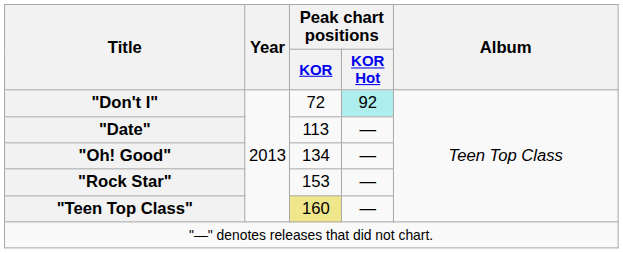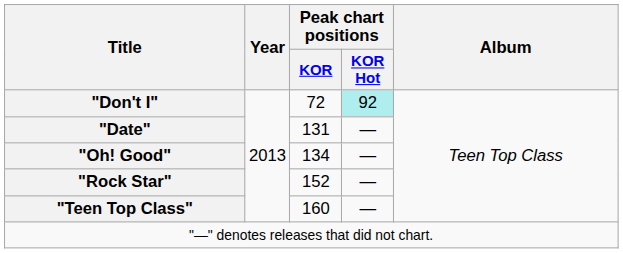(316, 129) 113 -> (316, 129) 131
(316, 182) 153 -> (316, 182) 152
(316, 208) khaki background -> (316, 208) no background
